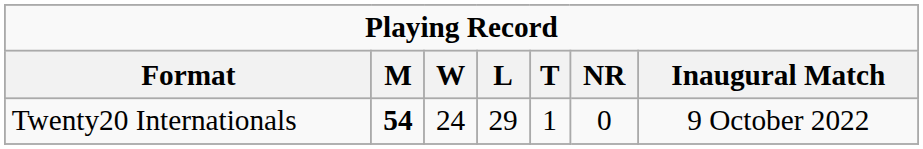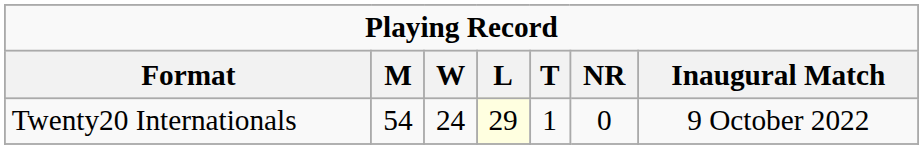(398, 120) bold -> (398, 120) normal
(503, 120) no background -> (503, 120) lightyellow background
